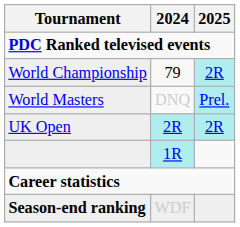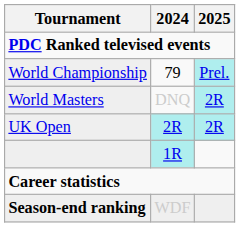(214, 72) 2R -> (214, 72) Prel.
(214, 99) Prel. -> (214, 99) 2R
